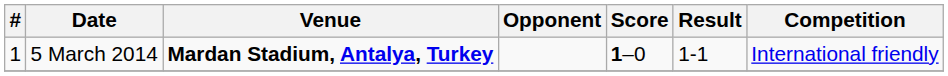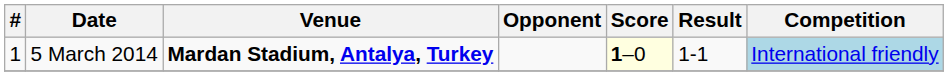(628, 53) no background -> (628, 53) lightyellow background
(845, 53) no background -> (845, 53) lightblue background
